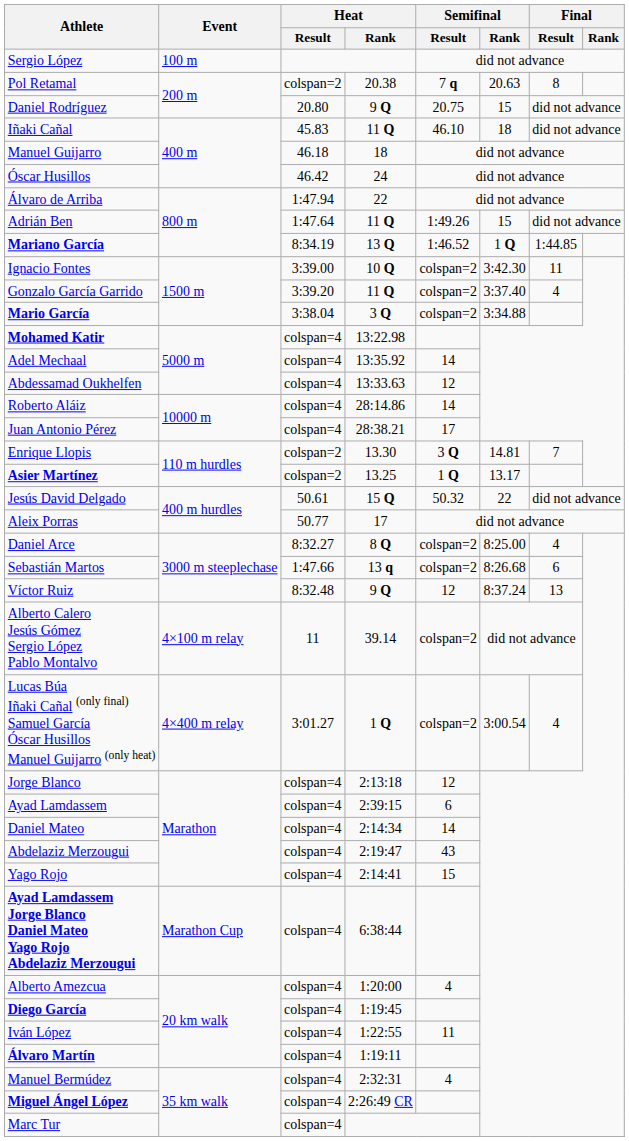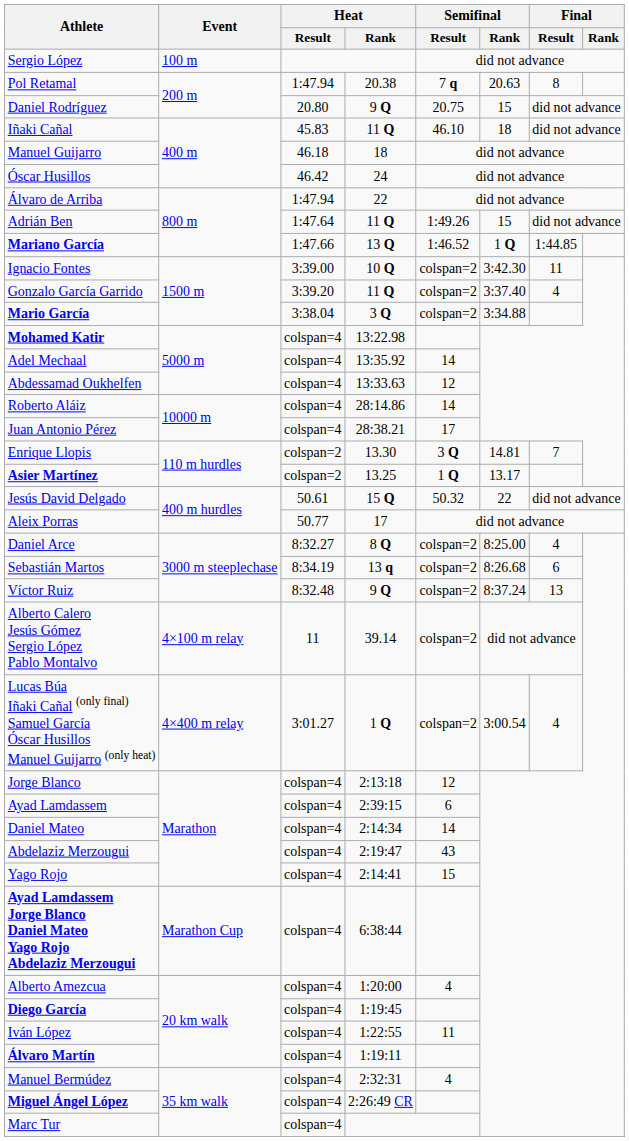(313, 84) colspan=2 -> (313, 84) 1:47.94
(313, 245) 8:34.19 -> (313, 245) 1:47.66
(313, 568) 1:47.66 -> (313, 568) 8:34.19
(448, 591) 12 -> (448, 591) colspan=2
